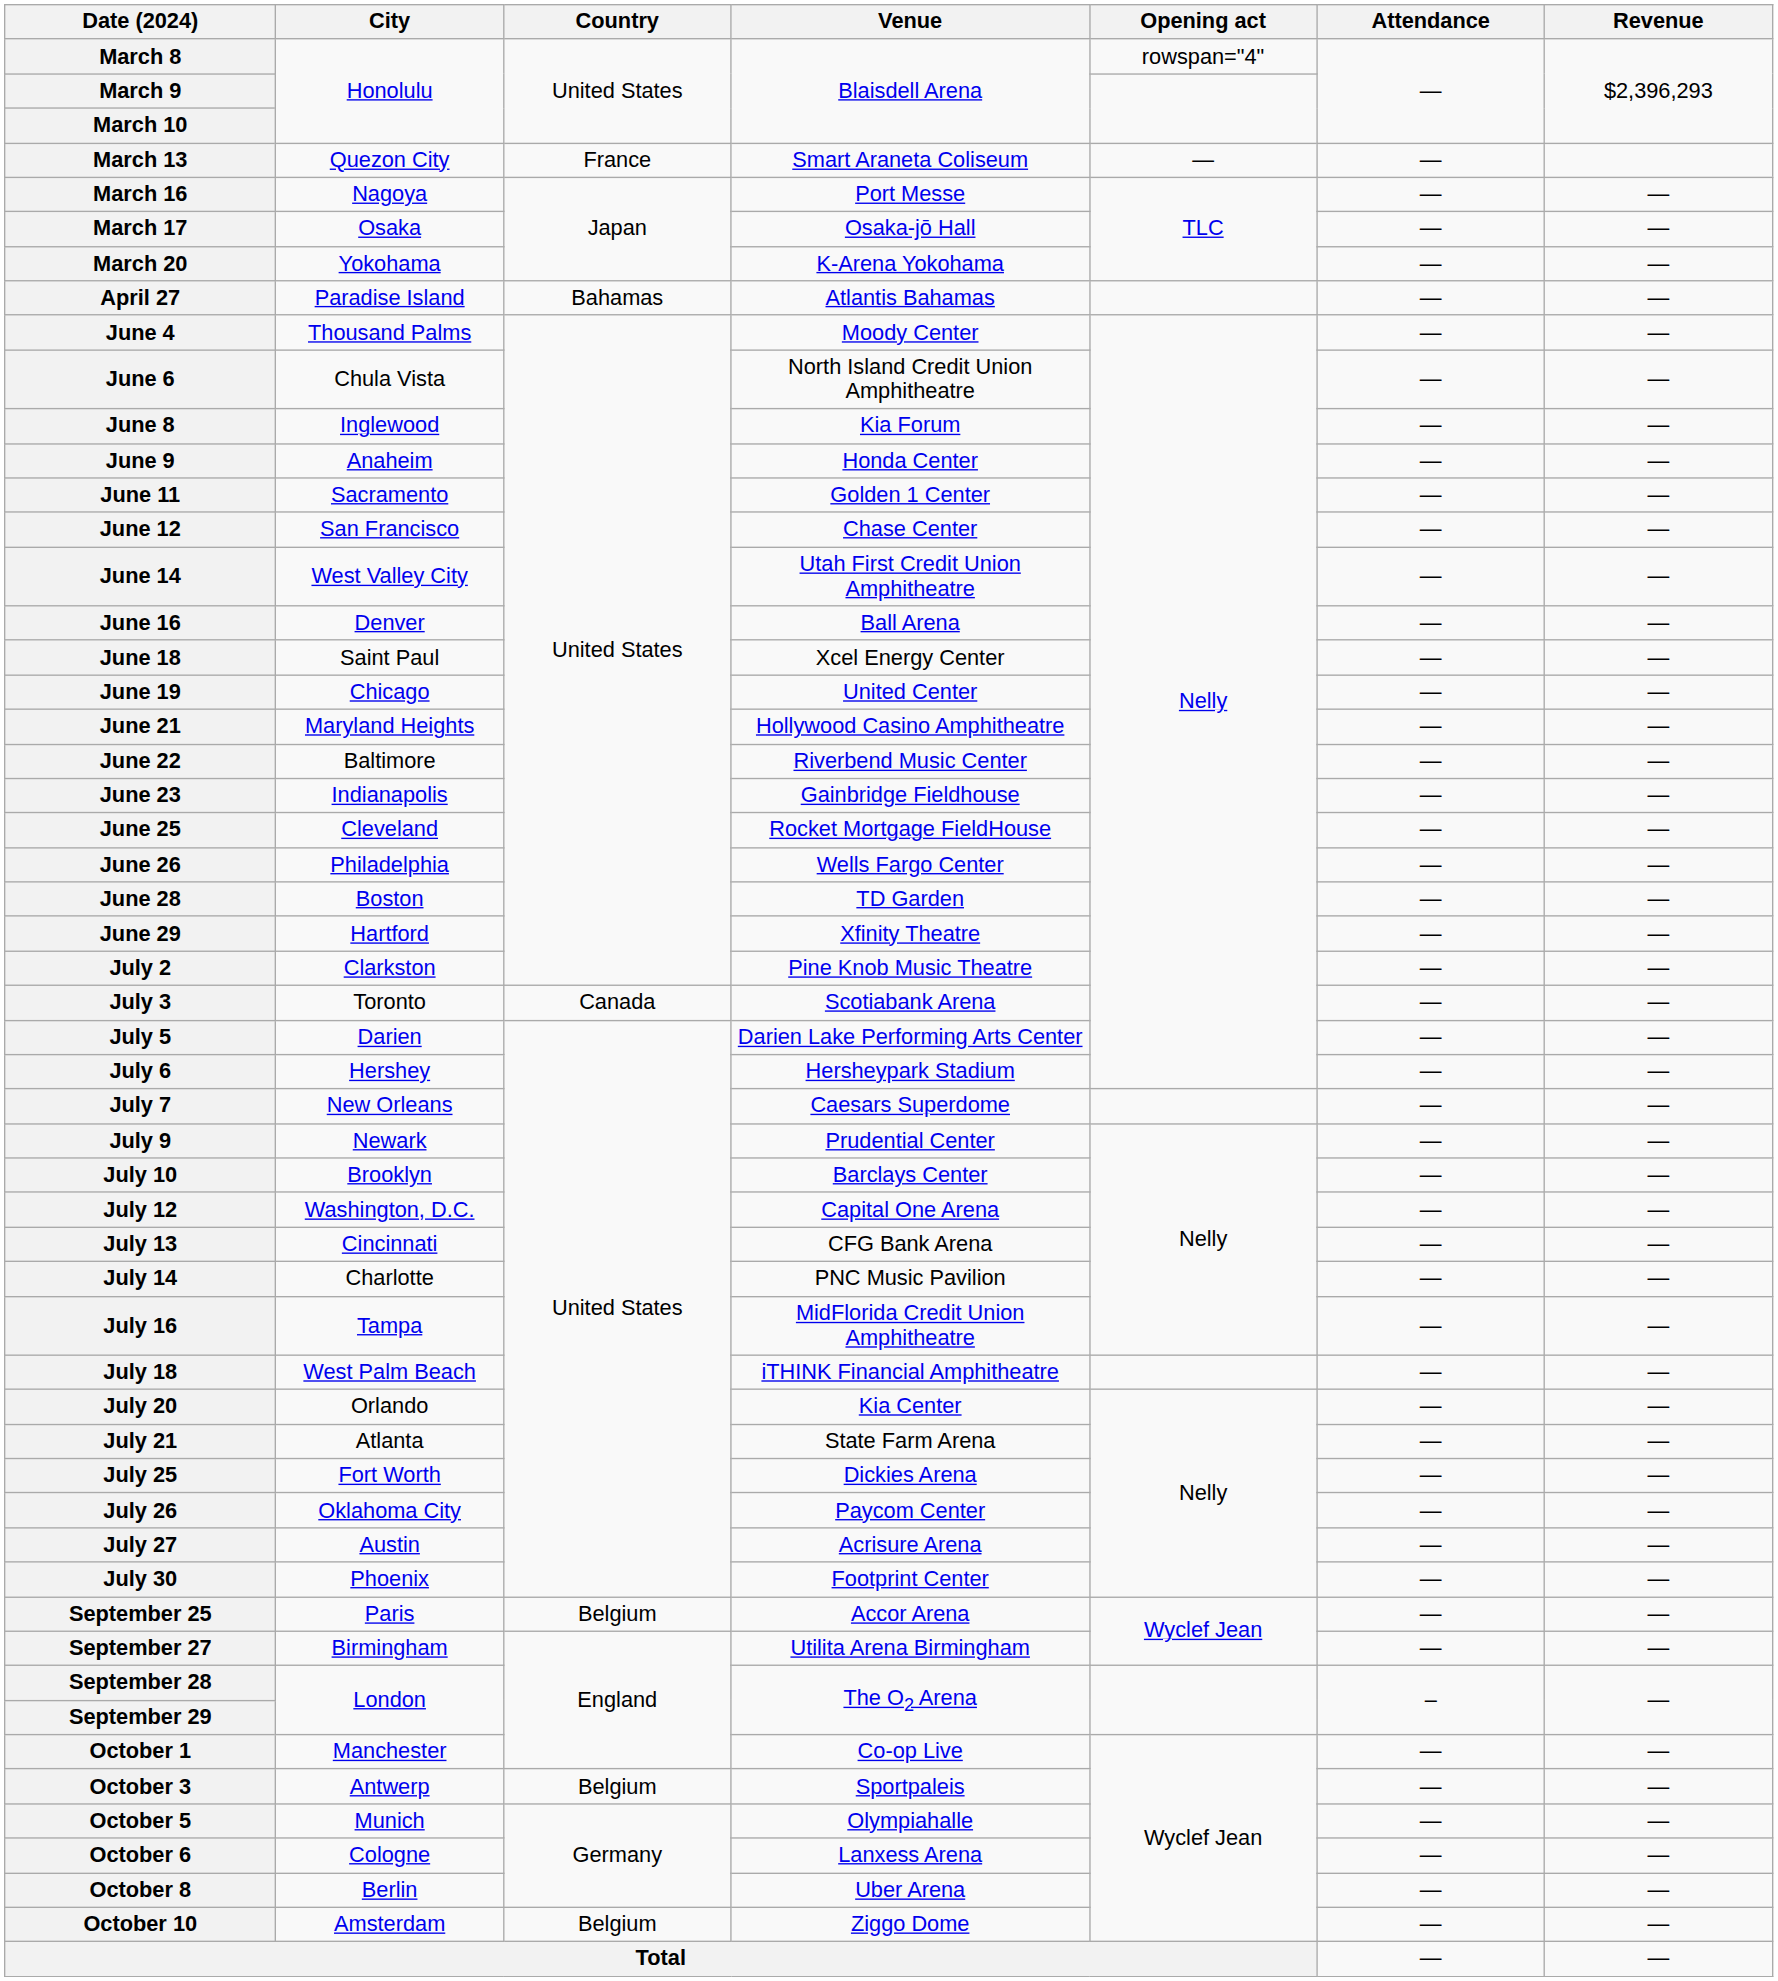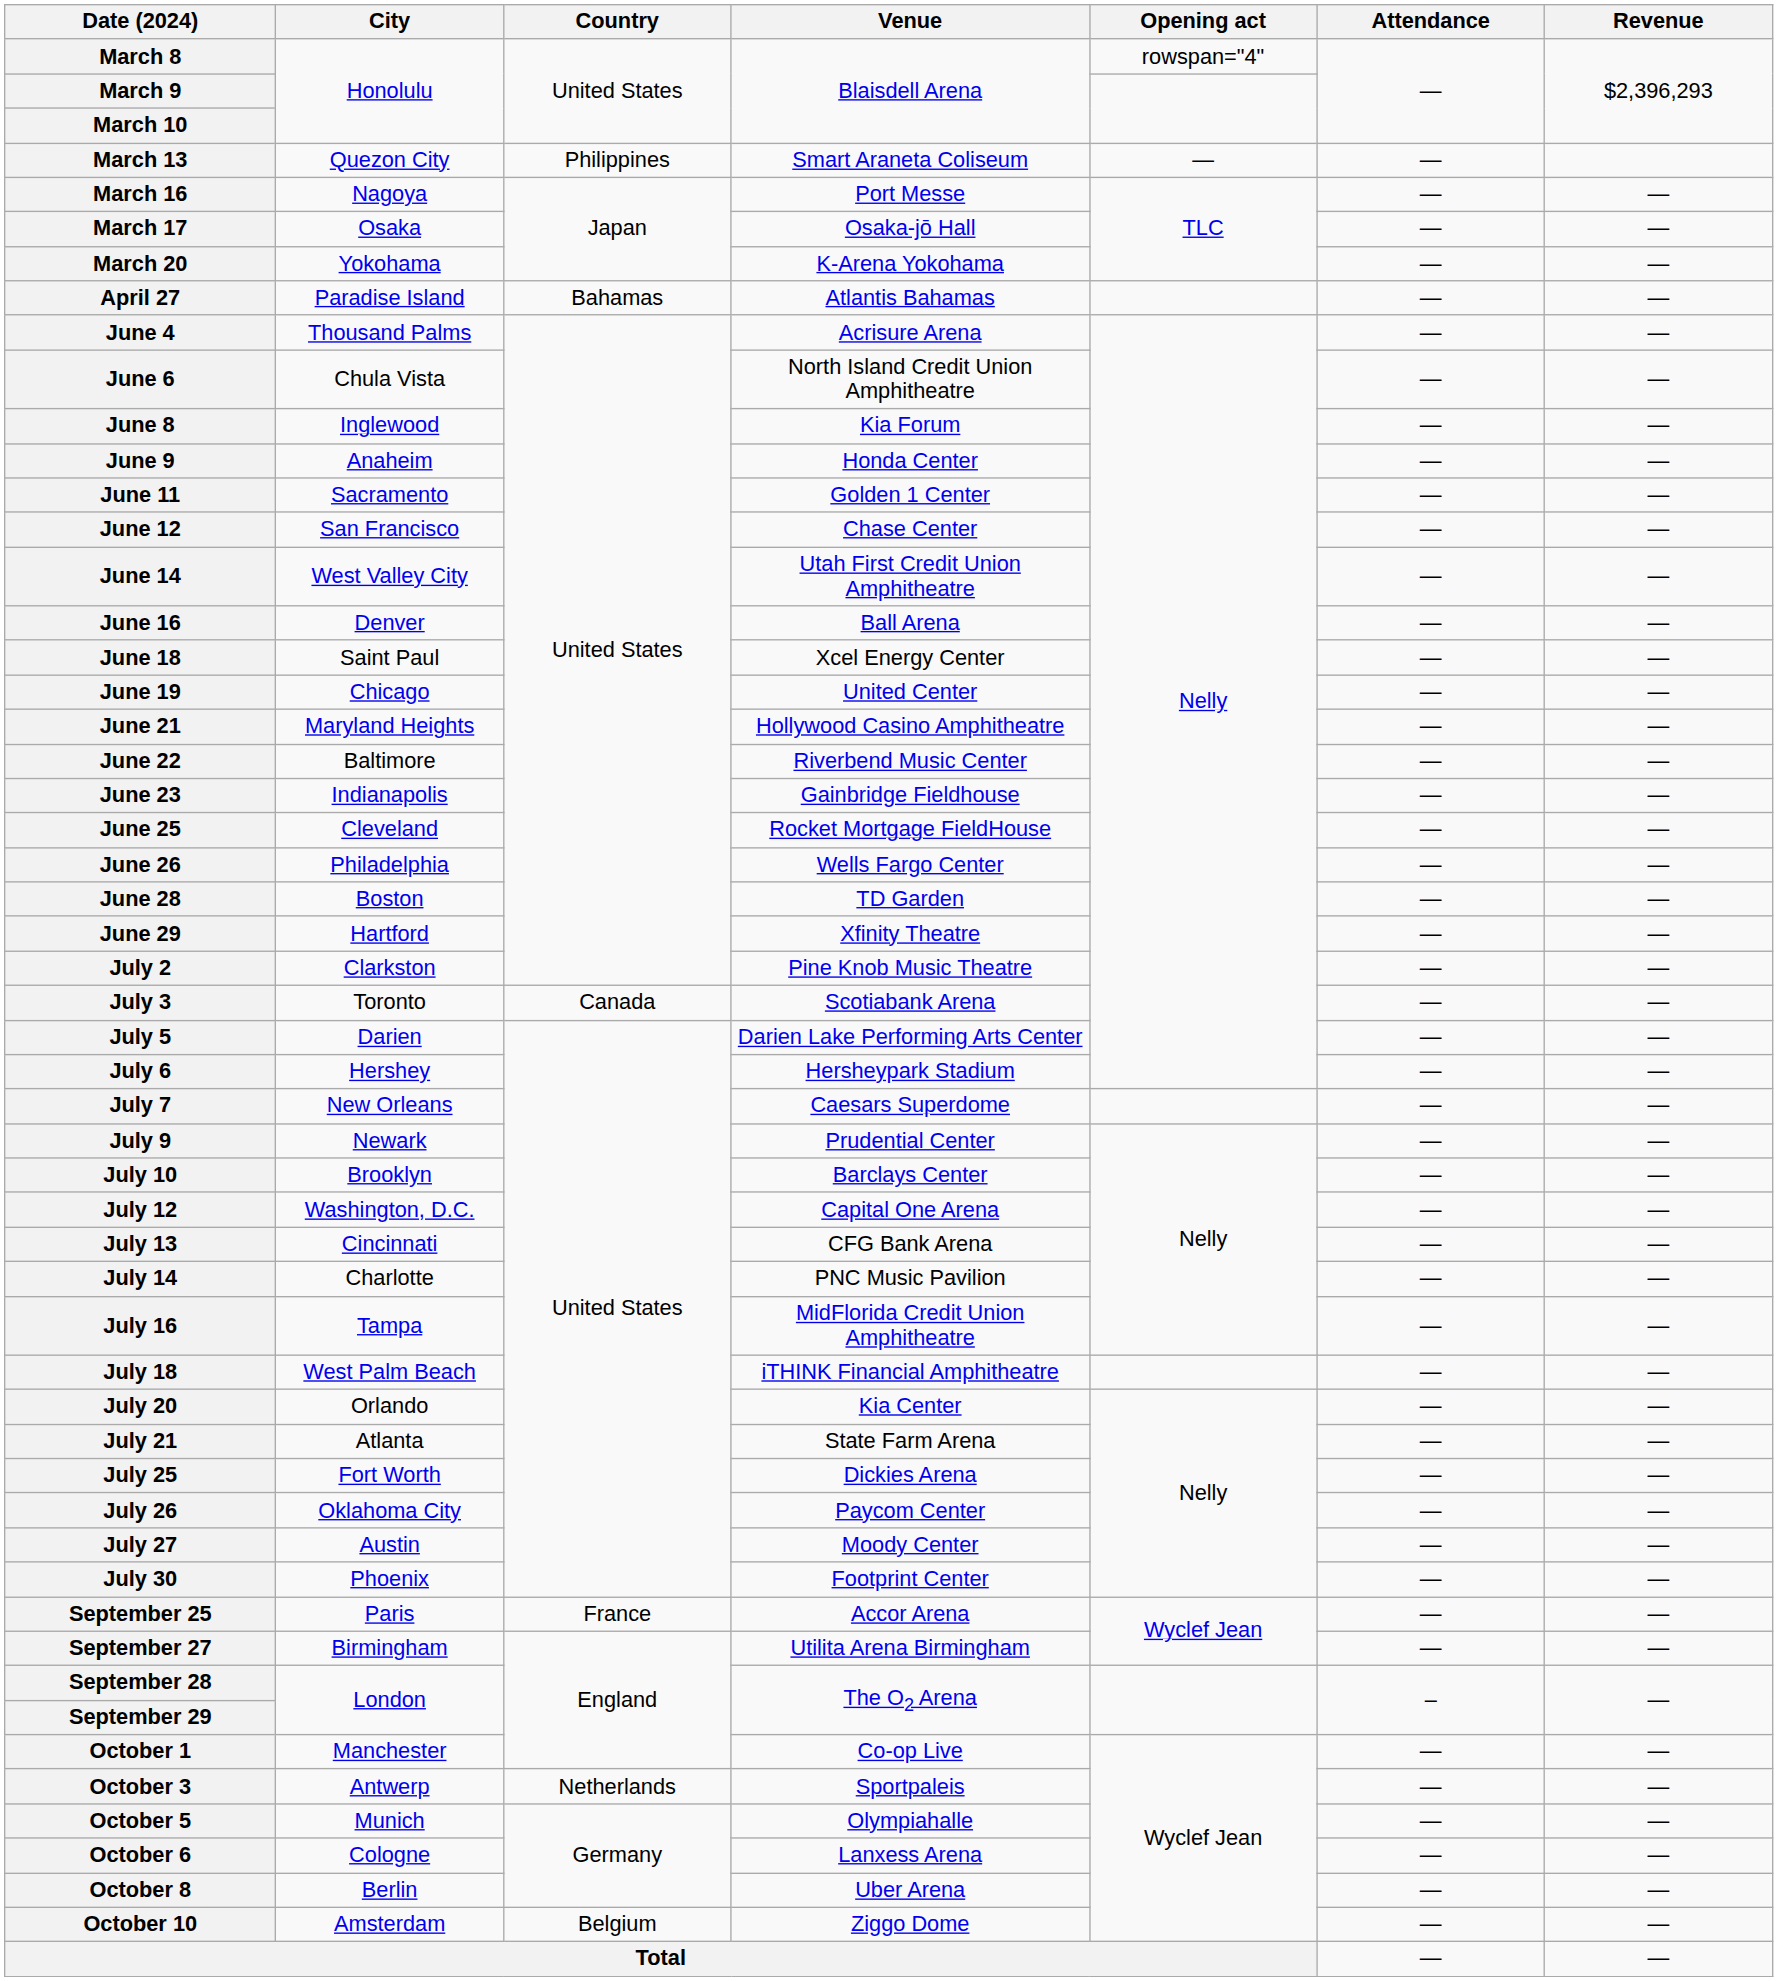(617, 159) France -> (617, 159) Philippines
(910, 332) Moody Center -> (910, 332) Acrisure Arena
(910, 1544) Acrisure Arena -> (910, 1544) Moody Center
(617, 1613) Belgium -> (617, 1613) France
(617, 1786) Belgium -> (617, 1786) Netherlands
